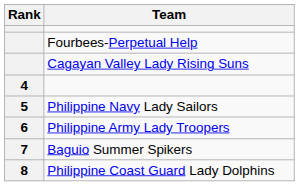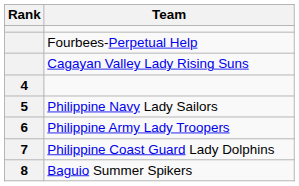(120, 149) Baguio Summer Spikers -> (161, 149) Philippine Coast Guard Lady Dolphins
(161, 170) Philippine Coast Guard Lady Dolphins -> (120, 170) Baguio Summer Spikers
